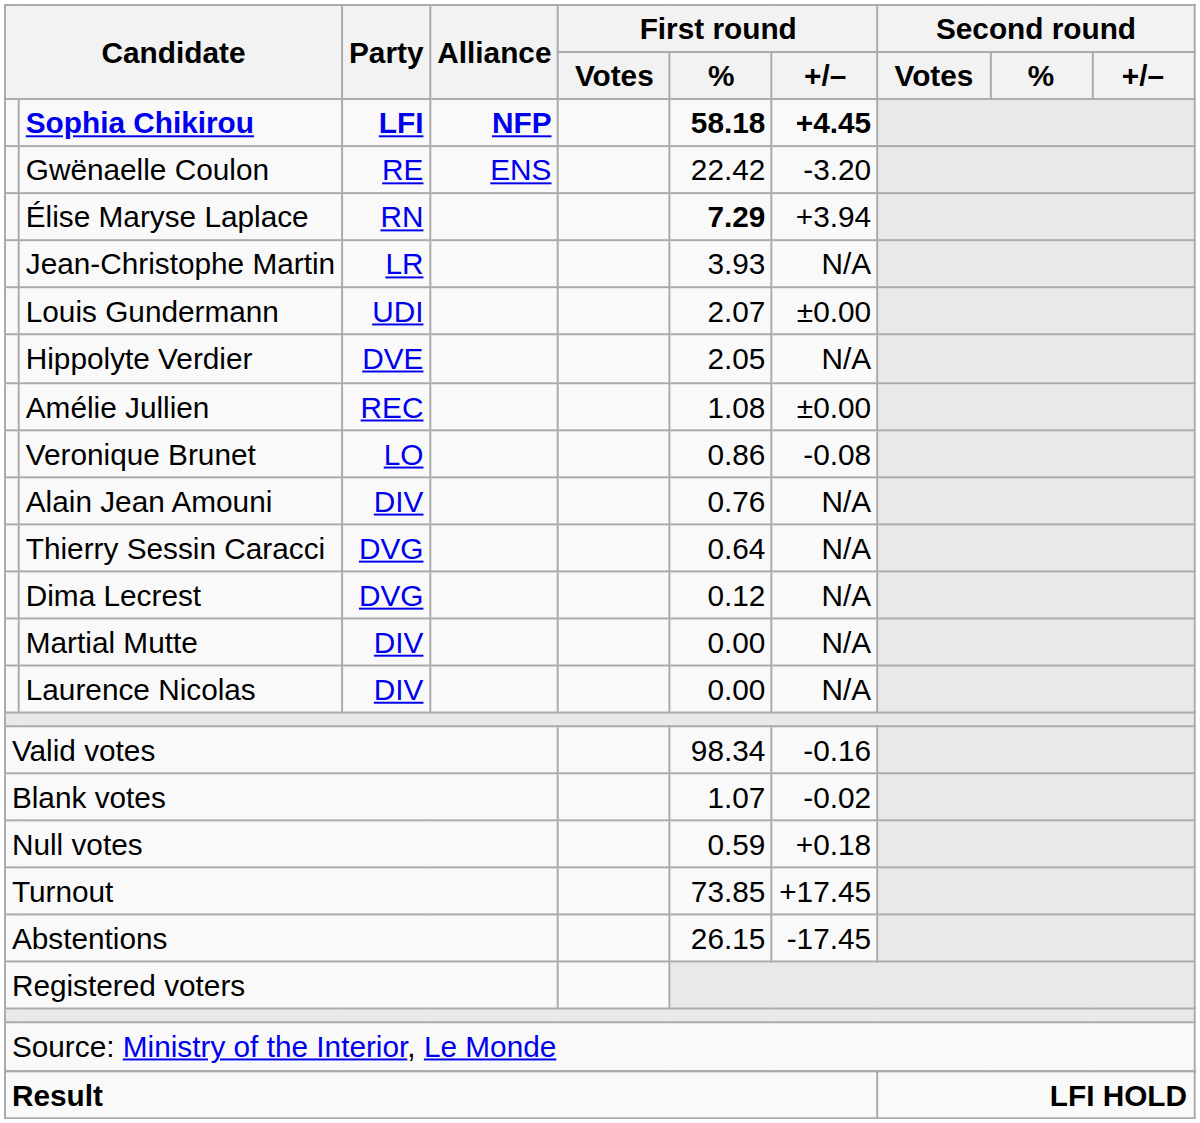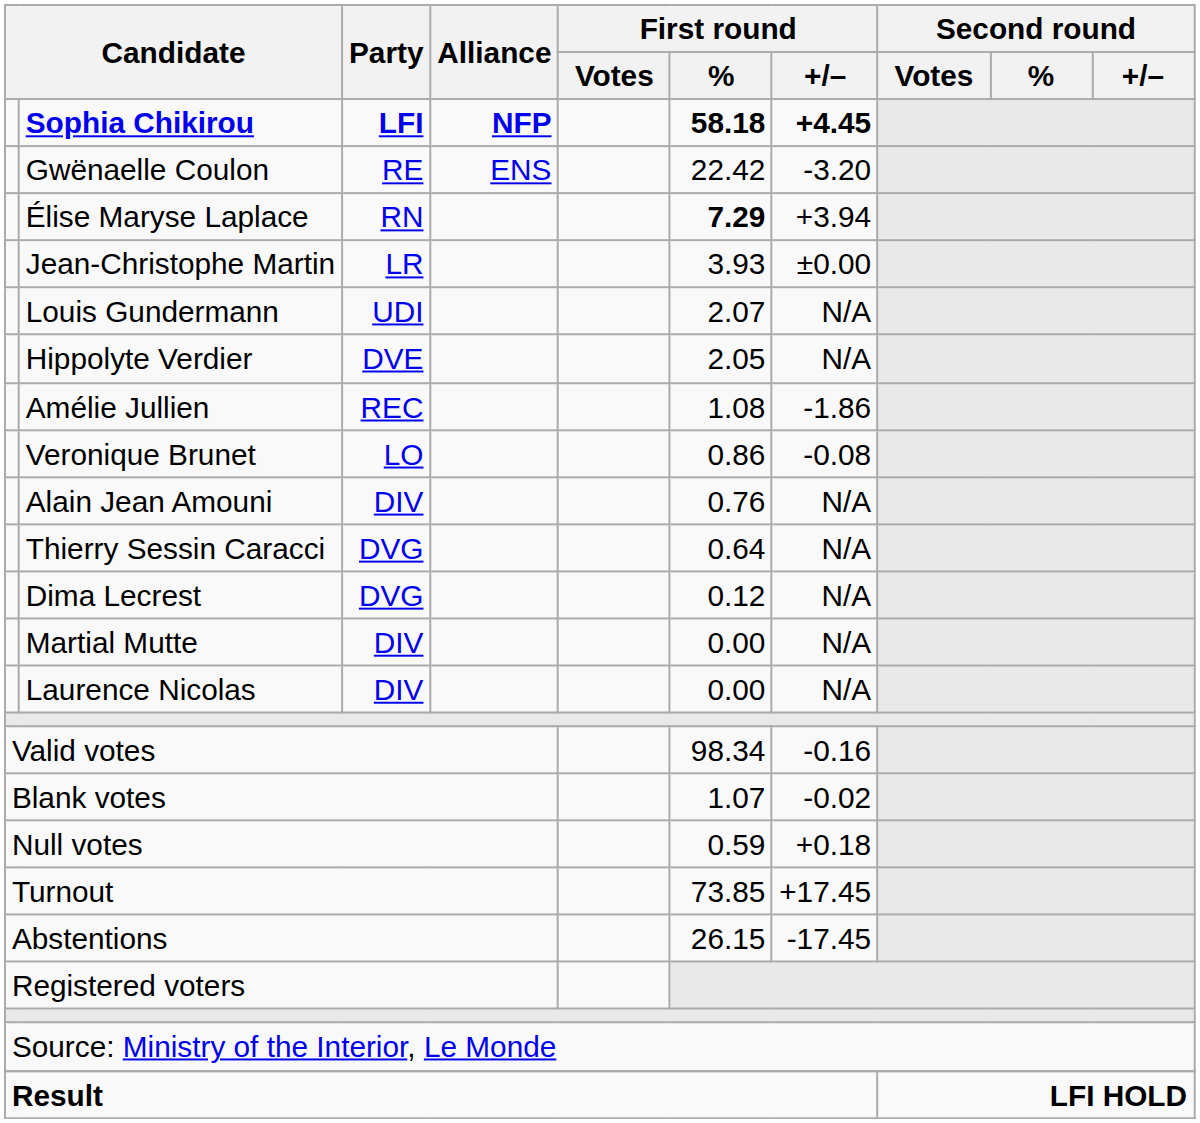(846, 265) N/A -> (834, 265) ±0.00
(834, 312) ±0.00 -> (846, 312) N/A
(834, 406) ±0.00 -> (837, 406) -1.86
